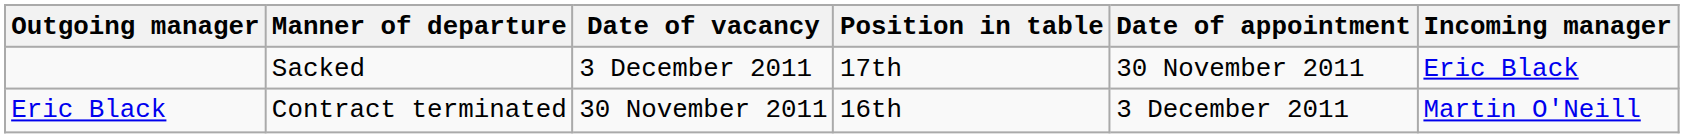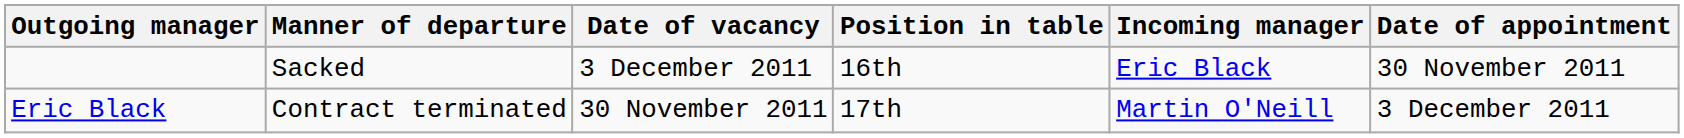columns swapped: (1548, 26) <-> (1264, 26)
(871, 68) 17th -> (871, 68) 16th
(871, 110) 16th -> (871, 110) 17th
